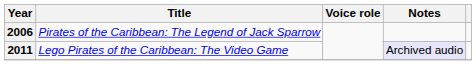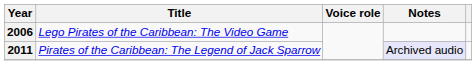(179, 32) Pirates of the Caribbean: The Legend of Jack Sparrow -> (163, 32) Lego Pirates of the Caribbean: The Video Game
(163, 50) Lego Pirates of the Caribbean: The Video Game -> (179, 50) Pirates of the Caribbean: The Legend of Jack Sparrow
